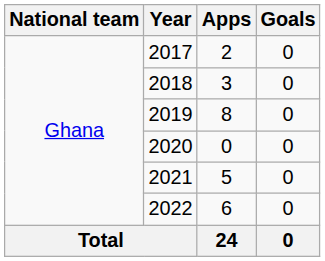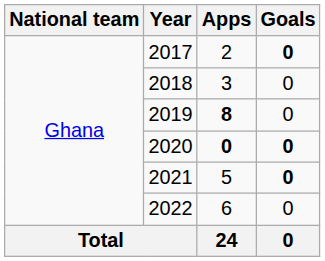(288, 51) normal -> (288, 51) bold
(227, 114) normal -> (227, 114) bold
(227, 146) normal -> (227, 146) bold
(288, 146) normal -> (288, 146) bold
(288, 177) normal -> (288, 177) bold
